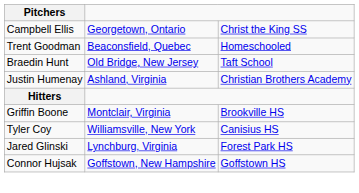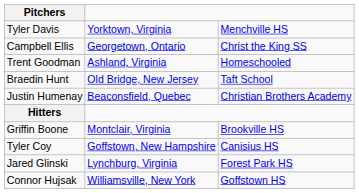+ row: (33, 29)
(139, 46) Beaconsfield, Quebec -> (127, 63) Ashland, Virginia
(127, 79) Ashland, Virginia -> (139, 96) Beaconsfield, Quebec
(141, 130) Williamsville, New York -> (152, 146) Goffstown, New Hampshire
(152, 163) Goffstown, New Hampshire -> (141, 180) Williamsville, New York
